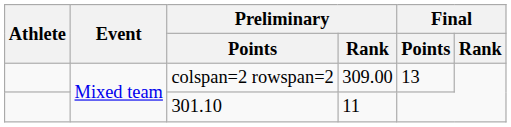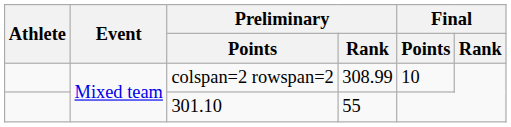(368, 77) 309.00 -> (368, 77) 308.99
(410, 77) 13 -> (410, 77) 10
(351, 106) 11 -> (351, 106) 55
